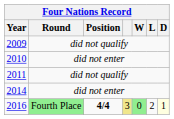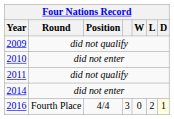(56, 106) lightgreen background -> (56, 106) no background
(103, 106) bold -> (103, 106) normal
(127, 106) khaki background -> (127, 106) no background
(139, 106) lightgreen background -> (139, 106) no background
